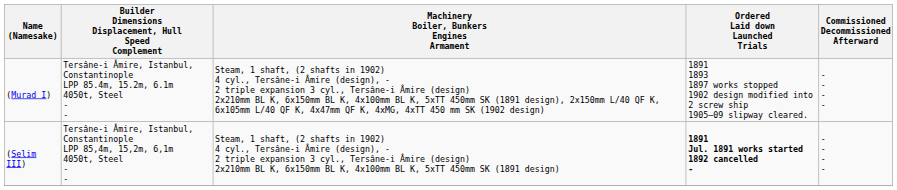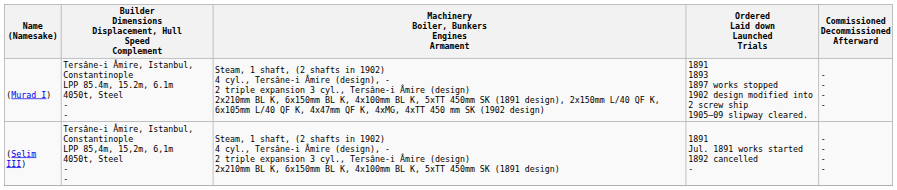(746, 153) bold -> (746, 153) normal
